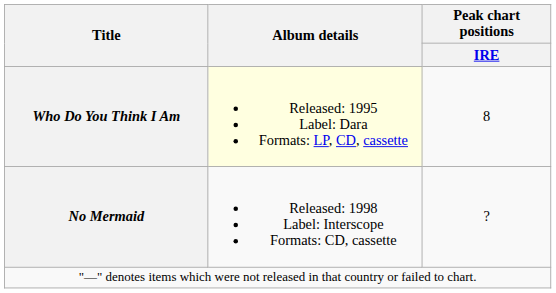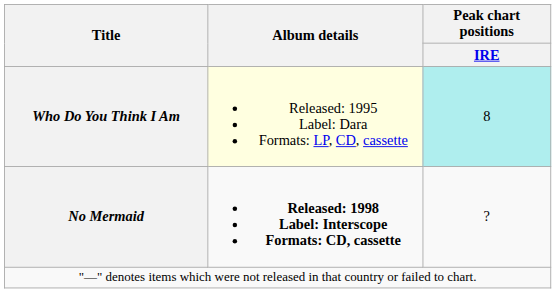(487, 116) no background -> (487, 116) paleturquoise background
(315, 225) normal -> (315, 225) bold
